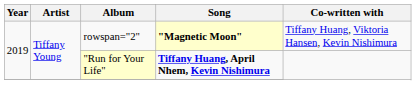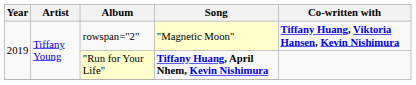(200, 36) bold -> (196, 36) normal
(341, 36) normal -> (340, 36) bold
